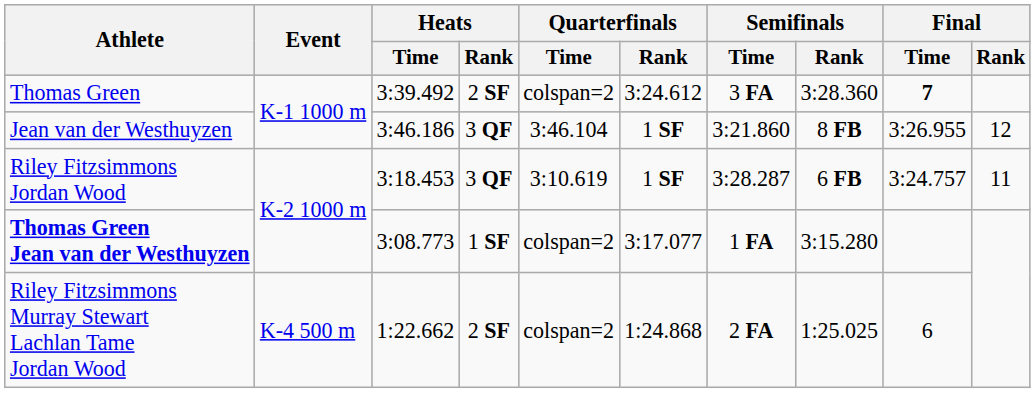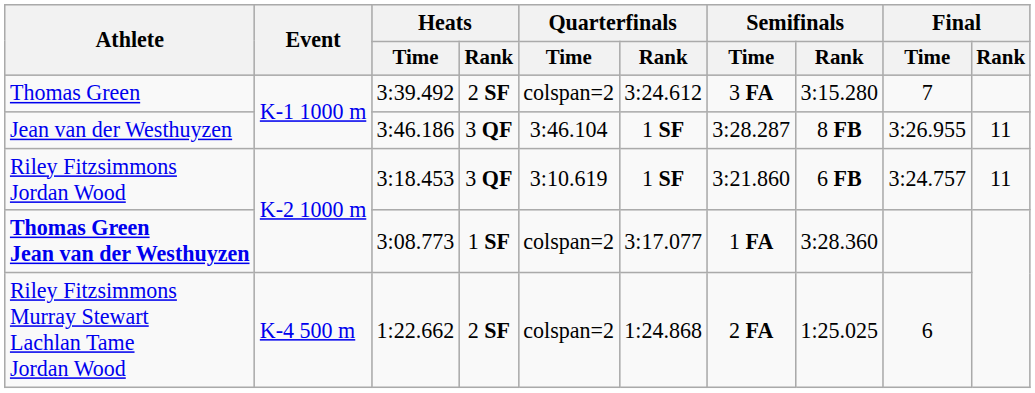(839, 93) 3:28.360 -> (839, 93) 3:15.280
(927, 93) bold -> (927, 93) normal
(751, 130) 3:21.860 -> (751, 130) 3:28.287
(1001, 130) 12 -> (1001, 130) 11
(751, 179) 3:28.287 -> (751, 179) 3:21.860
(839, 241) 3:15.280 -> (839, 241) 3:28.360
